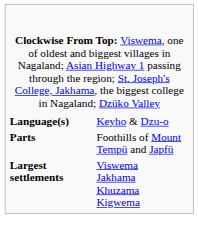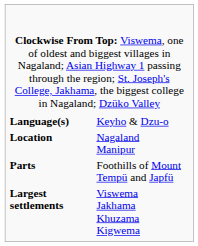+ row: (31, 137)
